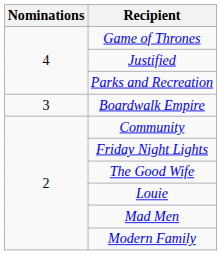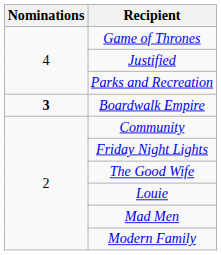(46, 104) normal -> (46, 104) bold
